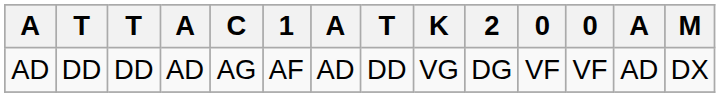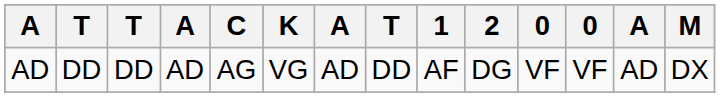columns swapped: (439, 26) <-> (286, 26)
